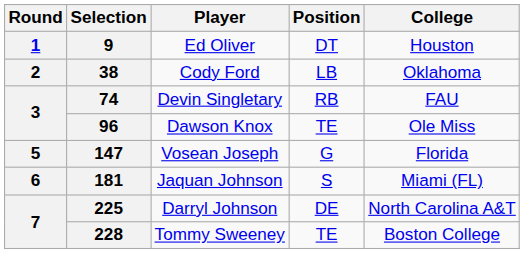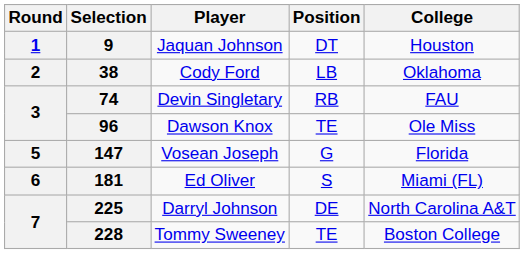(220, 45) Ed Oliver -> (220, 45) Jaquan Johnson
(220, 180) Jaquan Johnson -> (220, 180) Ed Oliver
